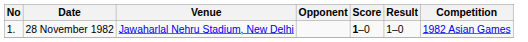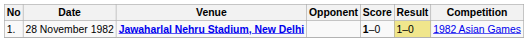(206, 29) normal -> (211, 29) bold
(395, 29) no background -> (405, 29) khaki background
